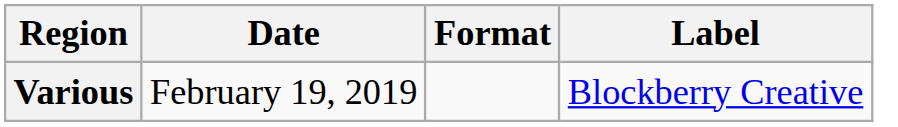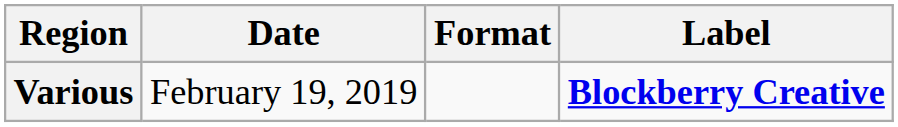(716, 90) normal -> (726, 90) bold
